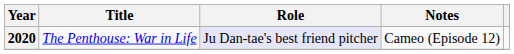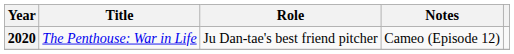(290, 37) lavender background -> (290, 37) no background
